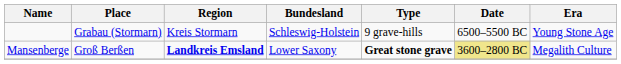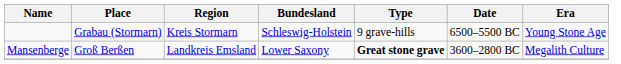(215, 50) bold -> (211, 50) normal
(492, 50) khaki background -> (485, 50) no background
